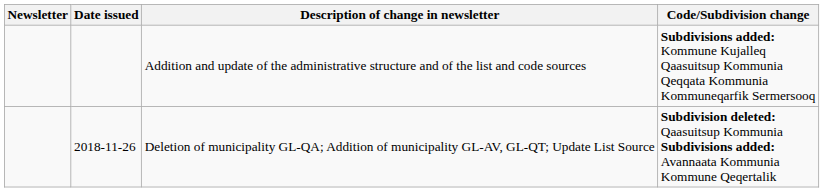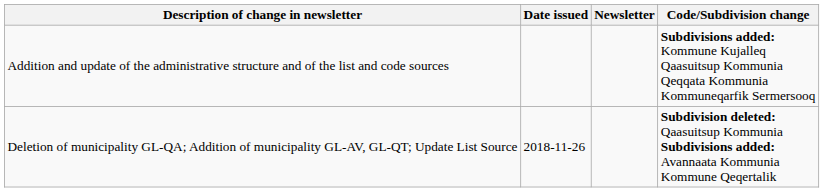columns swapped: (38, 15) <-> (400, 15)
